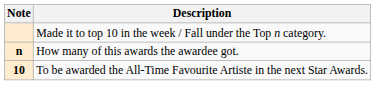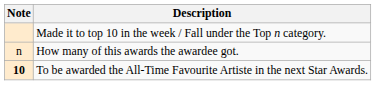(19, 51) bold -> (19, 51) normal
